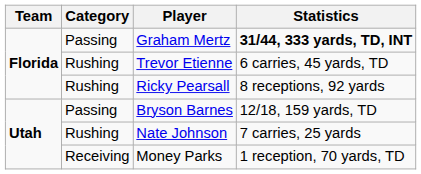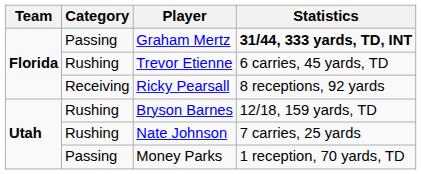(92, 86) Rushing -> (97, 86) Receiving
(91, 110) Passing -> (92, 110) Rushing
(97, 156) Receiving -> (91, 156) Passing
